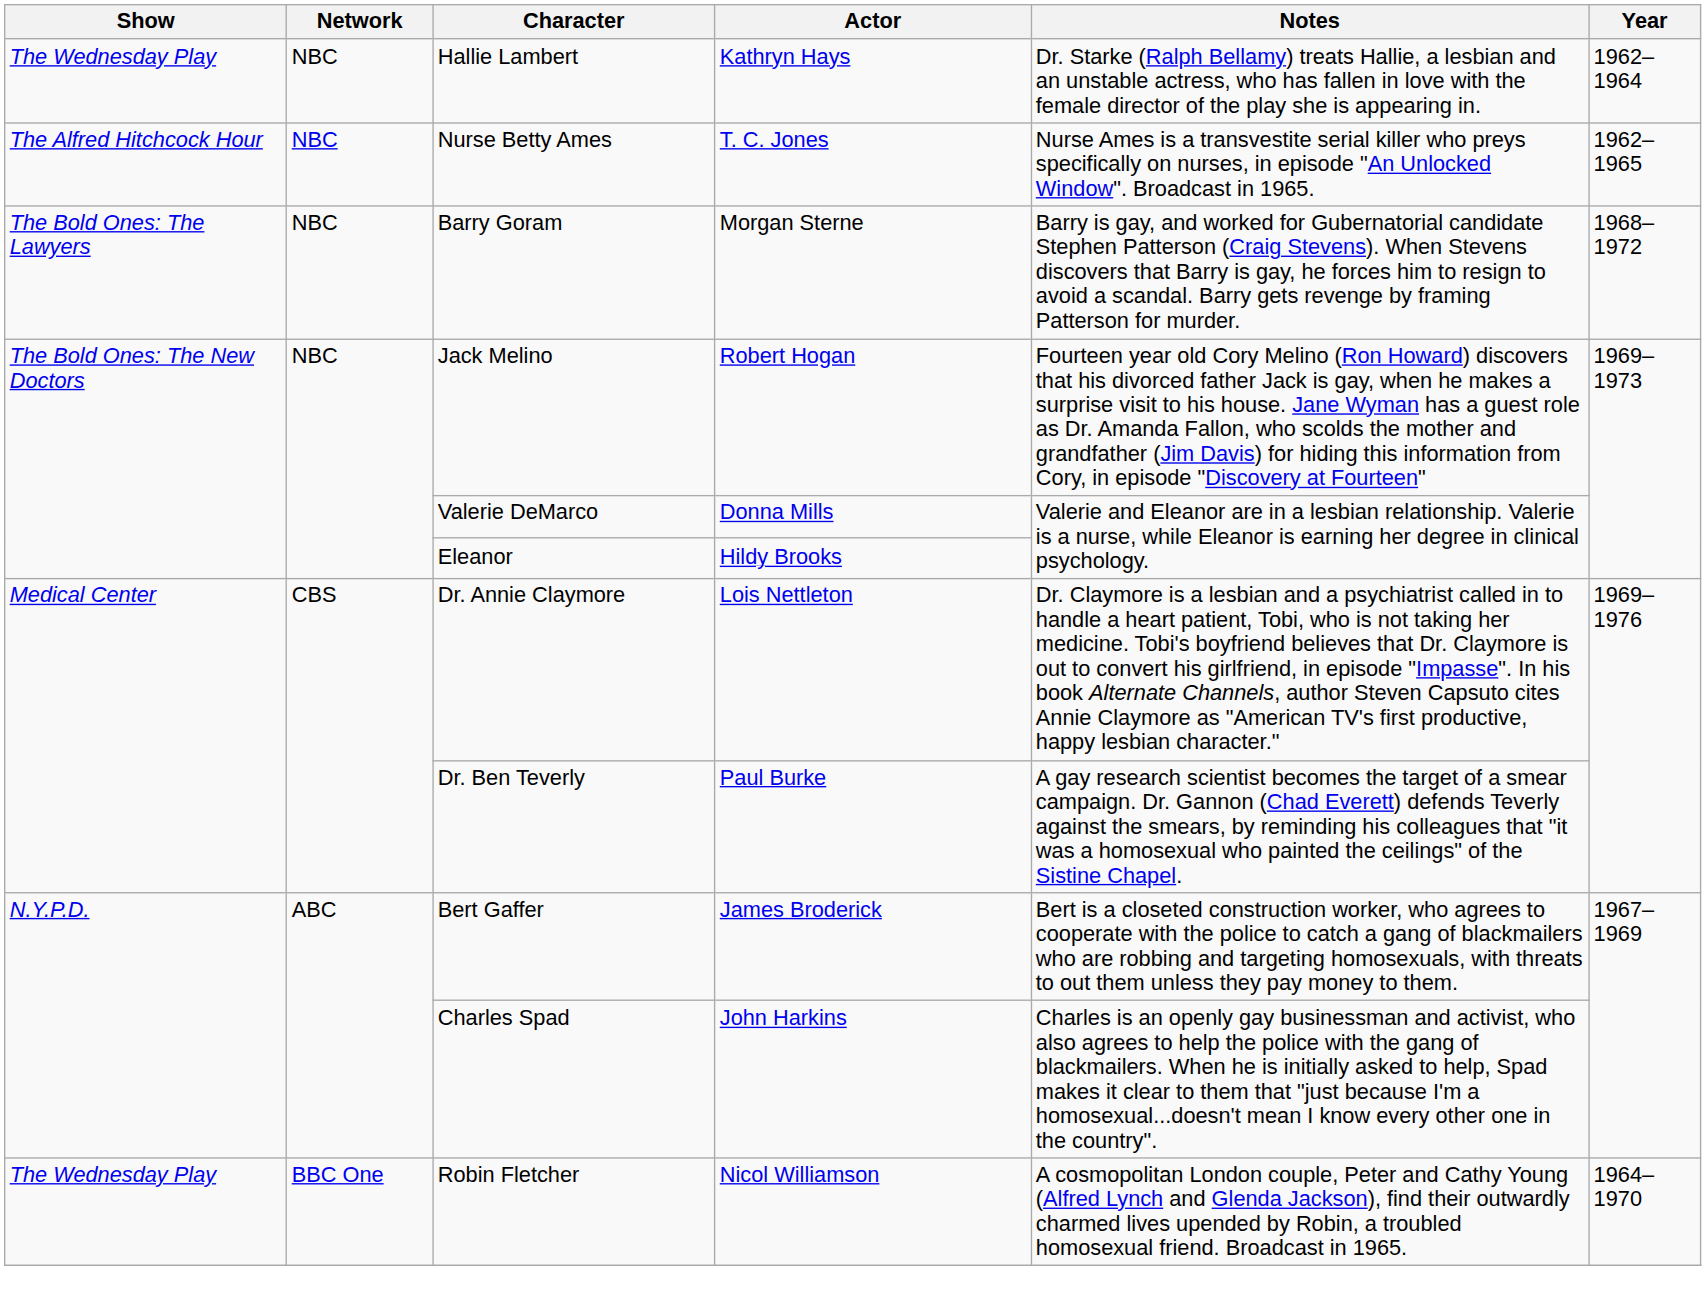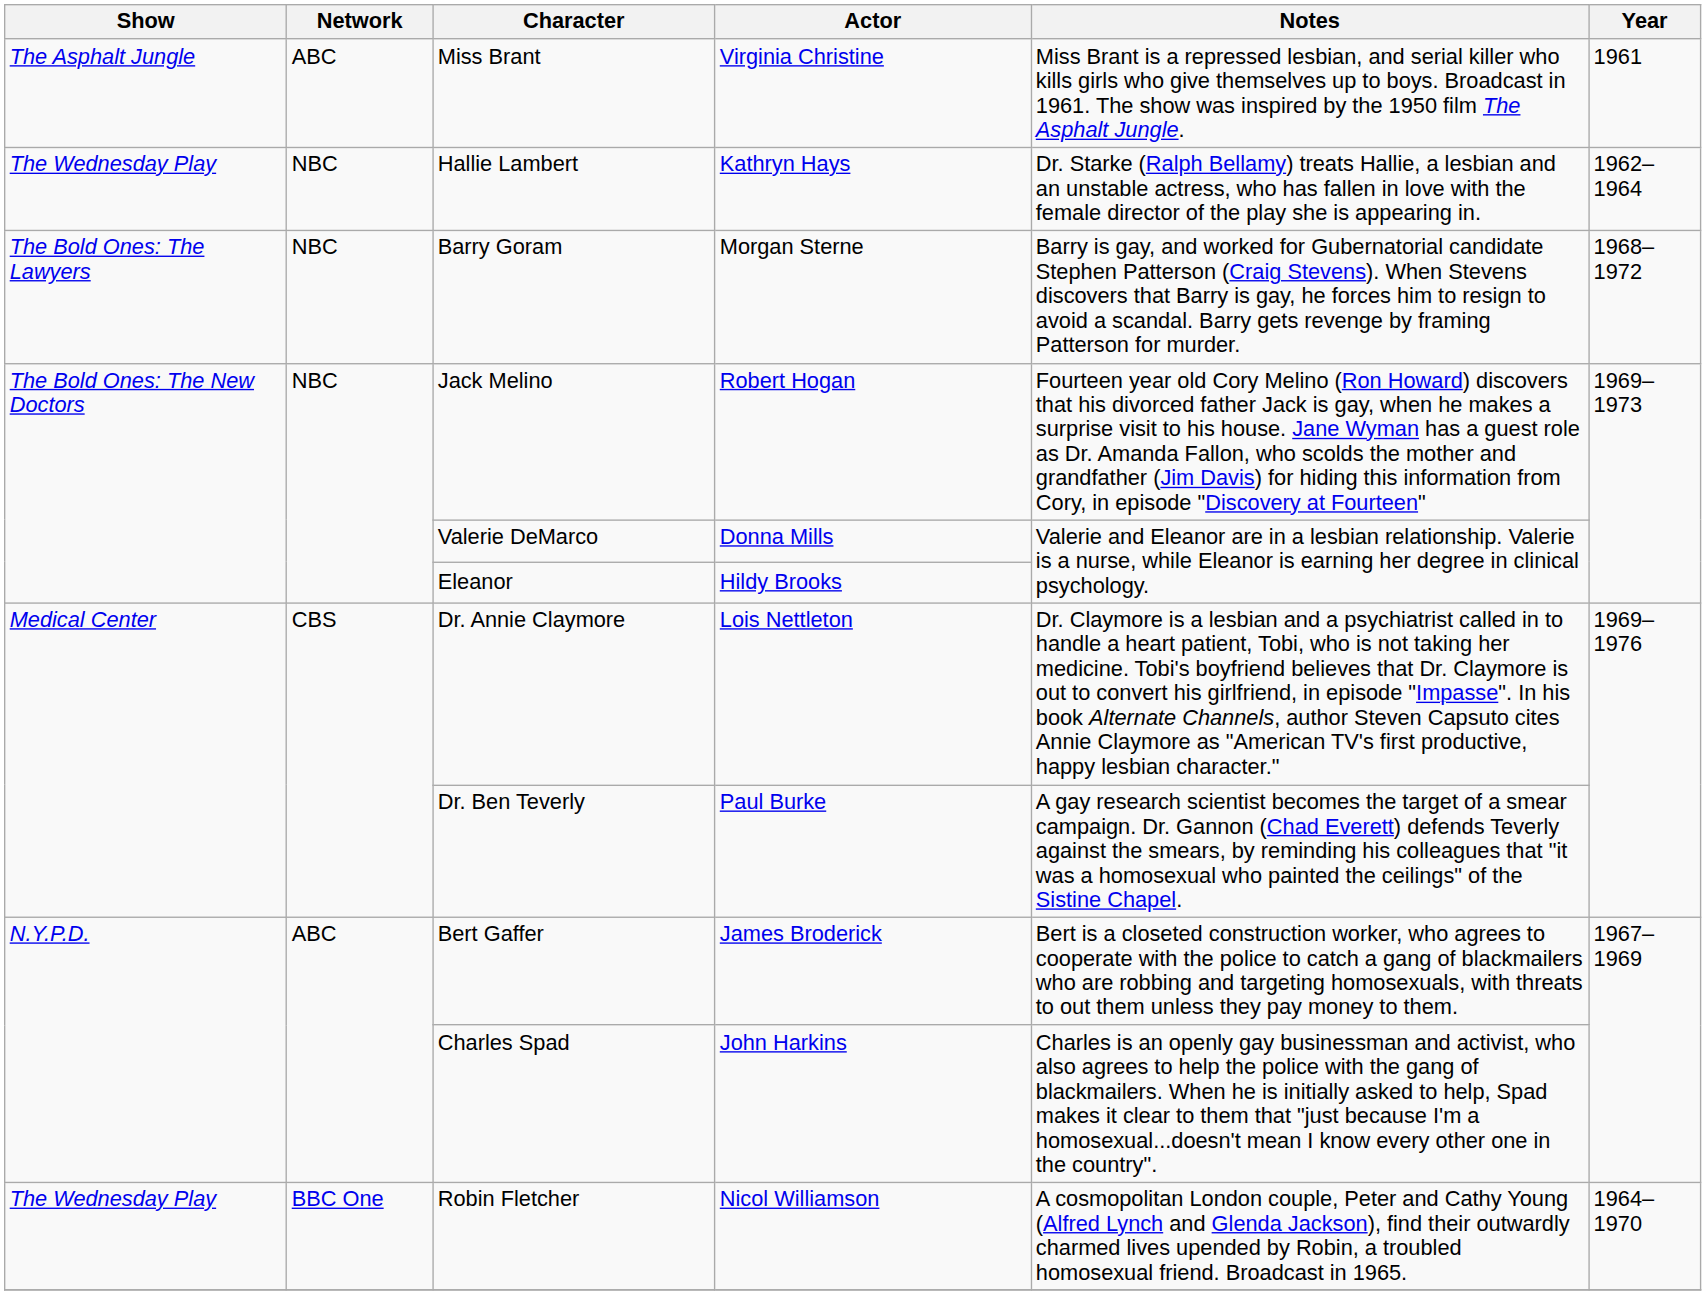+ row: (489, 56)
- row: (525, 139)
